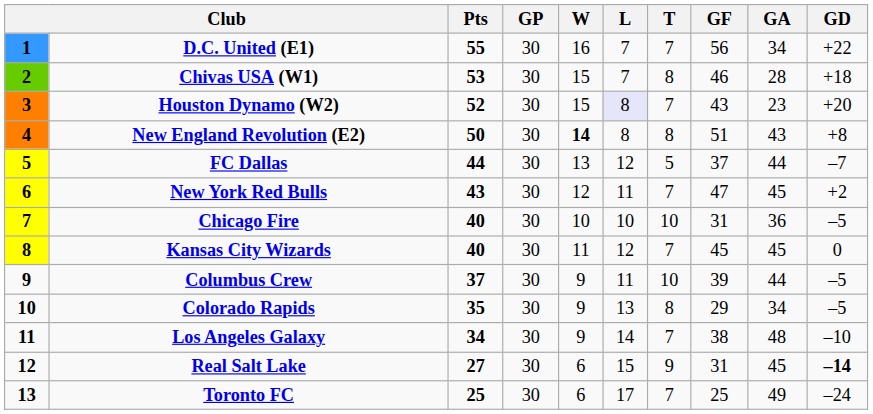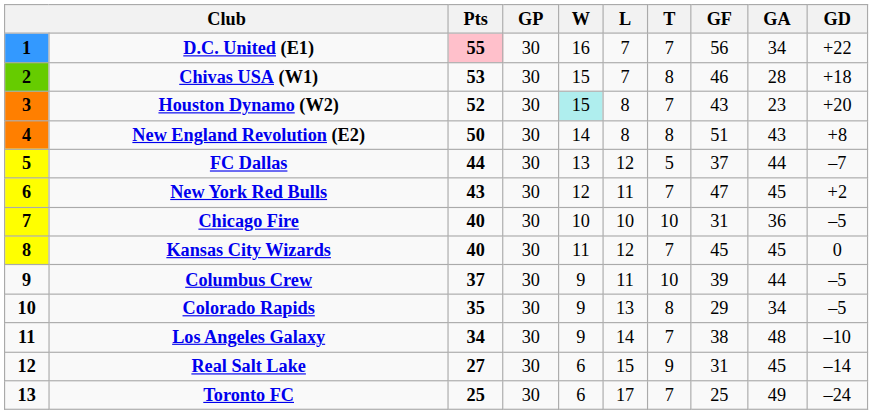(476, 47) no background -> (476, 47) pink background
(581, 105) no background -> (581, 105) paleturquoise background
(625, 105) lavender background -> (625, 105) no background
(581, 134) bold -> (581, 134) normal
(837, 366) bold -> (837, 366) normal
